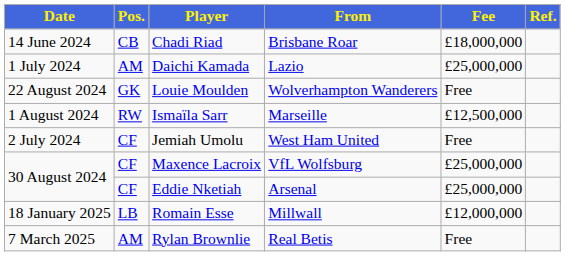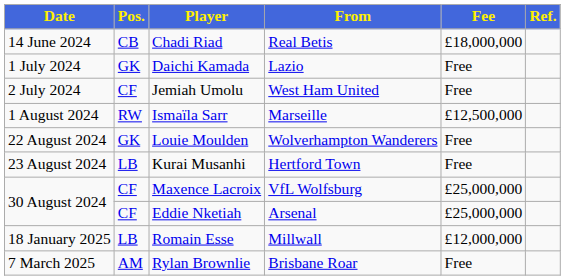(313, 41) Brisbane Roar -> (300, 41) Real Betis
(130, 66) AM -> (129, 66) GK
(483, 66) £25,000,000 -> (458, 66) Free
rows swapped: (198, 139) <-> (200, 90)
+ row: (199, 164)
(300, 238) Real Betis -> (313, 262) Brisbane Roar
